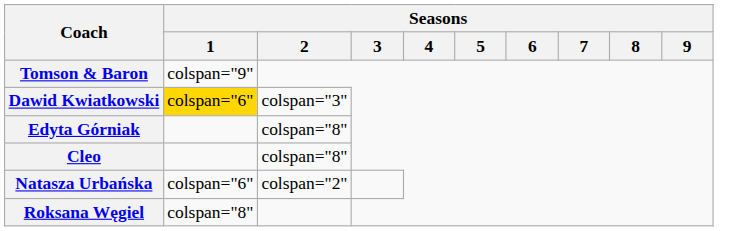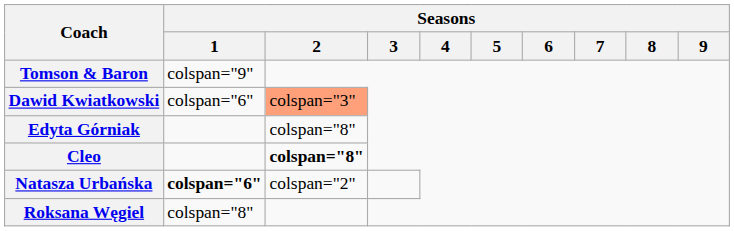(210, 101) gold background -> (210, 101) no background
(304, 101) no background -> (313, 101) lightsalmon background
(304, 156) normal -> (317, 156) bold
(210, 184) normal -> (214, 184) bold
